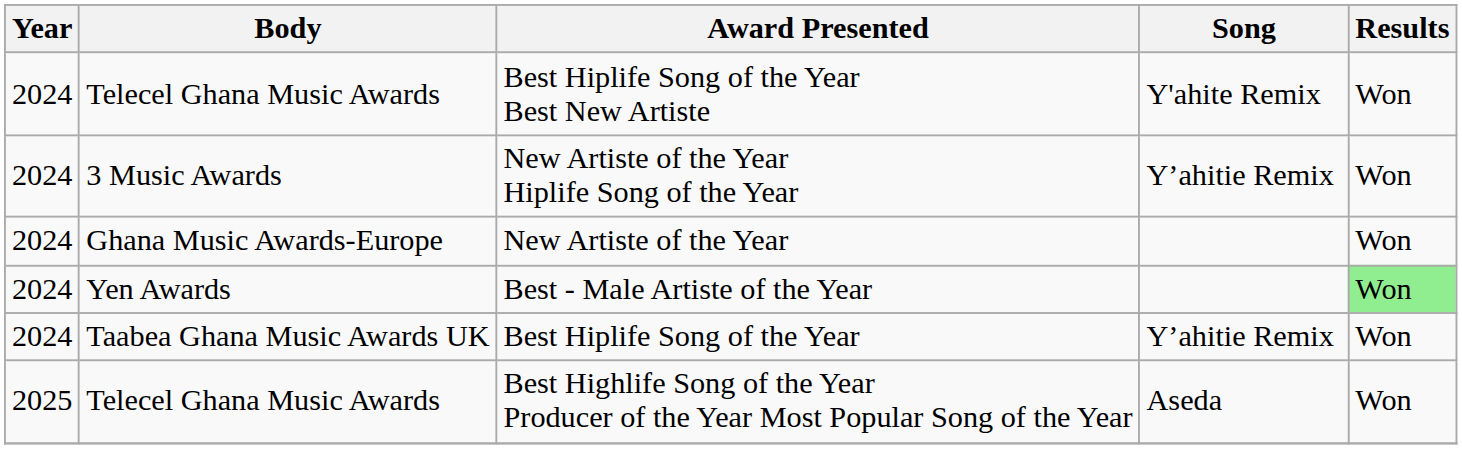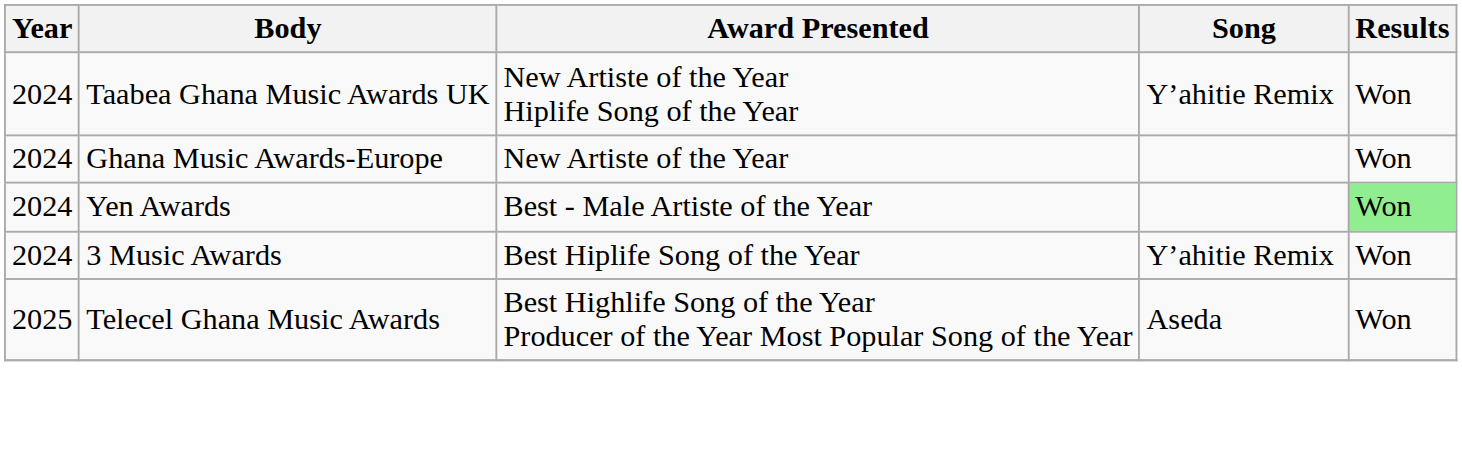- row: (682, 93)
(184, 175) 3 Music Awards -> (288, 93) Taabea Ghana Music Awards UK
(288, 336) Taabea Ghana Music Awards UK -> (184, 254) 3 Music Awards
